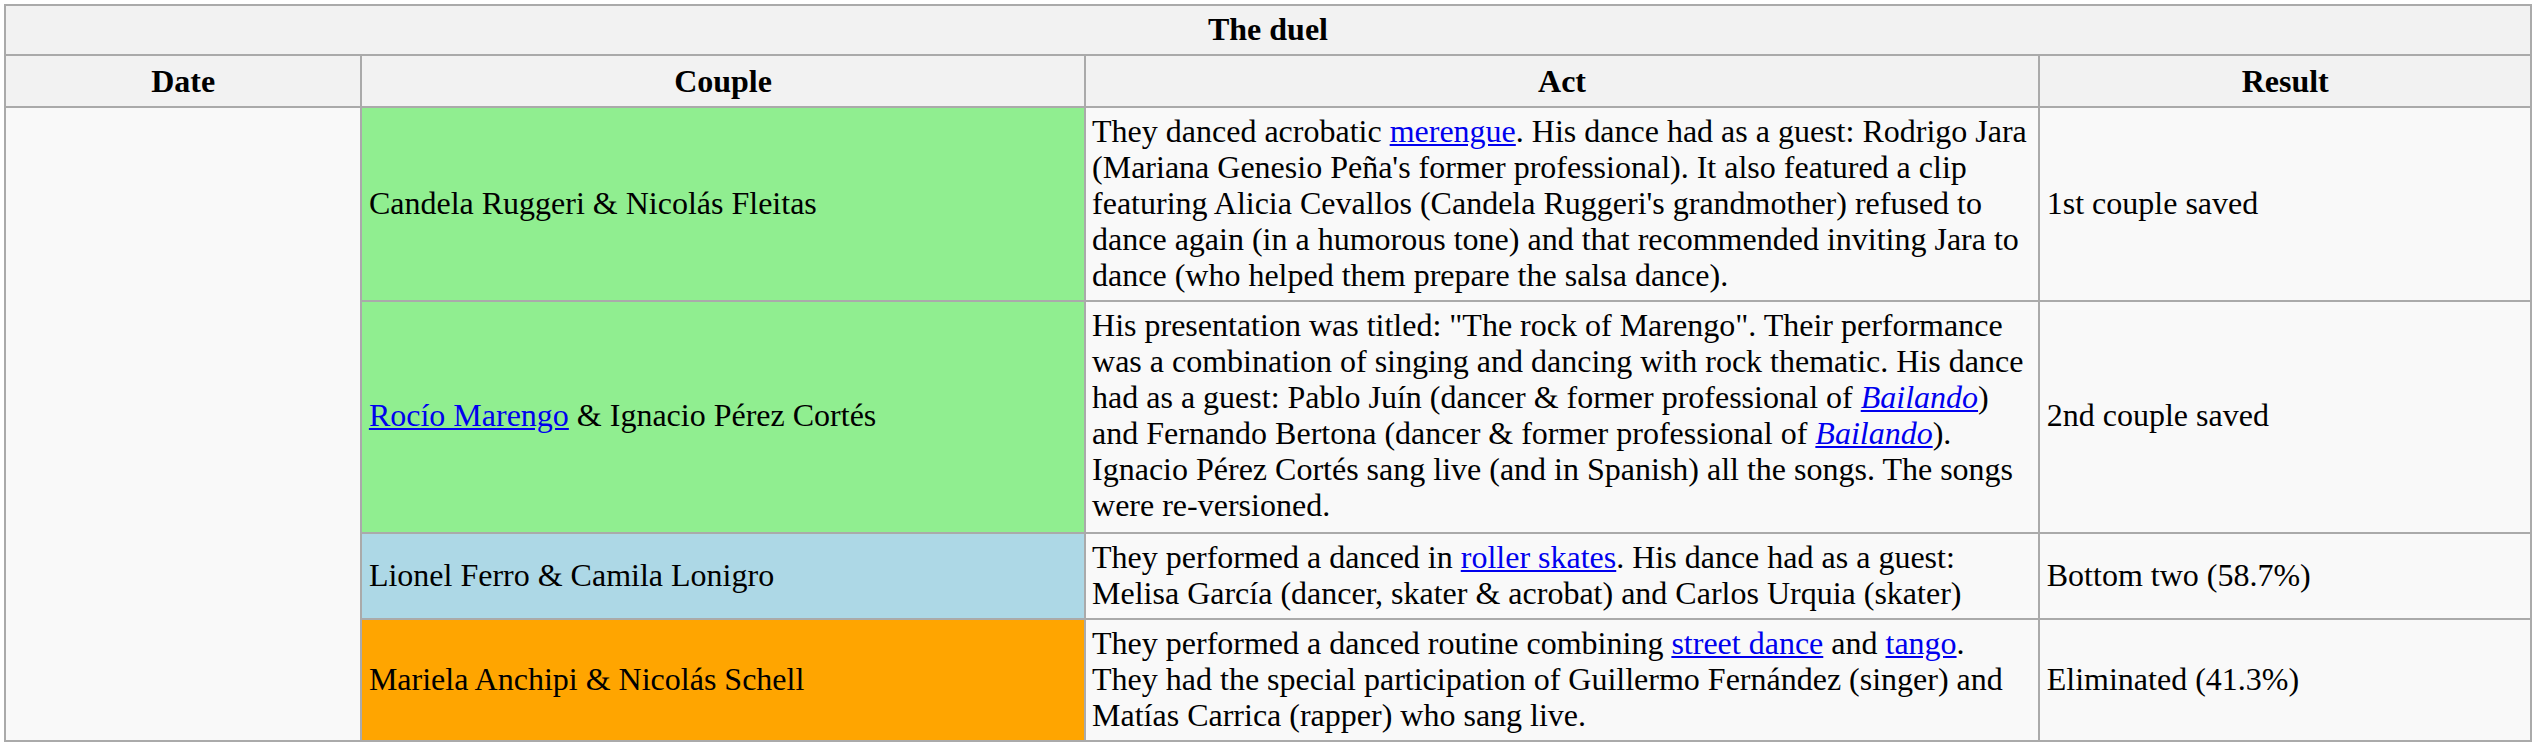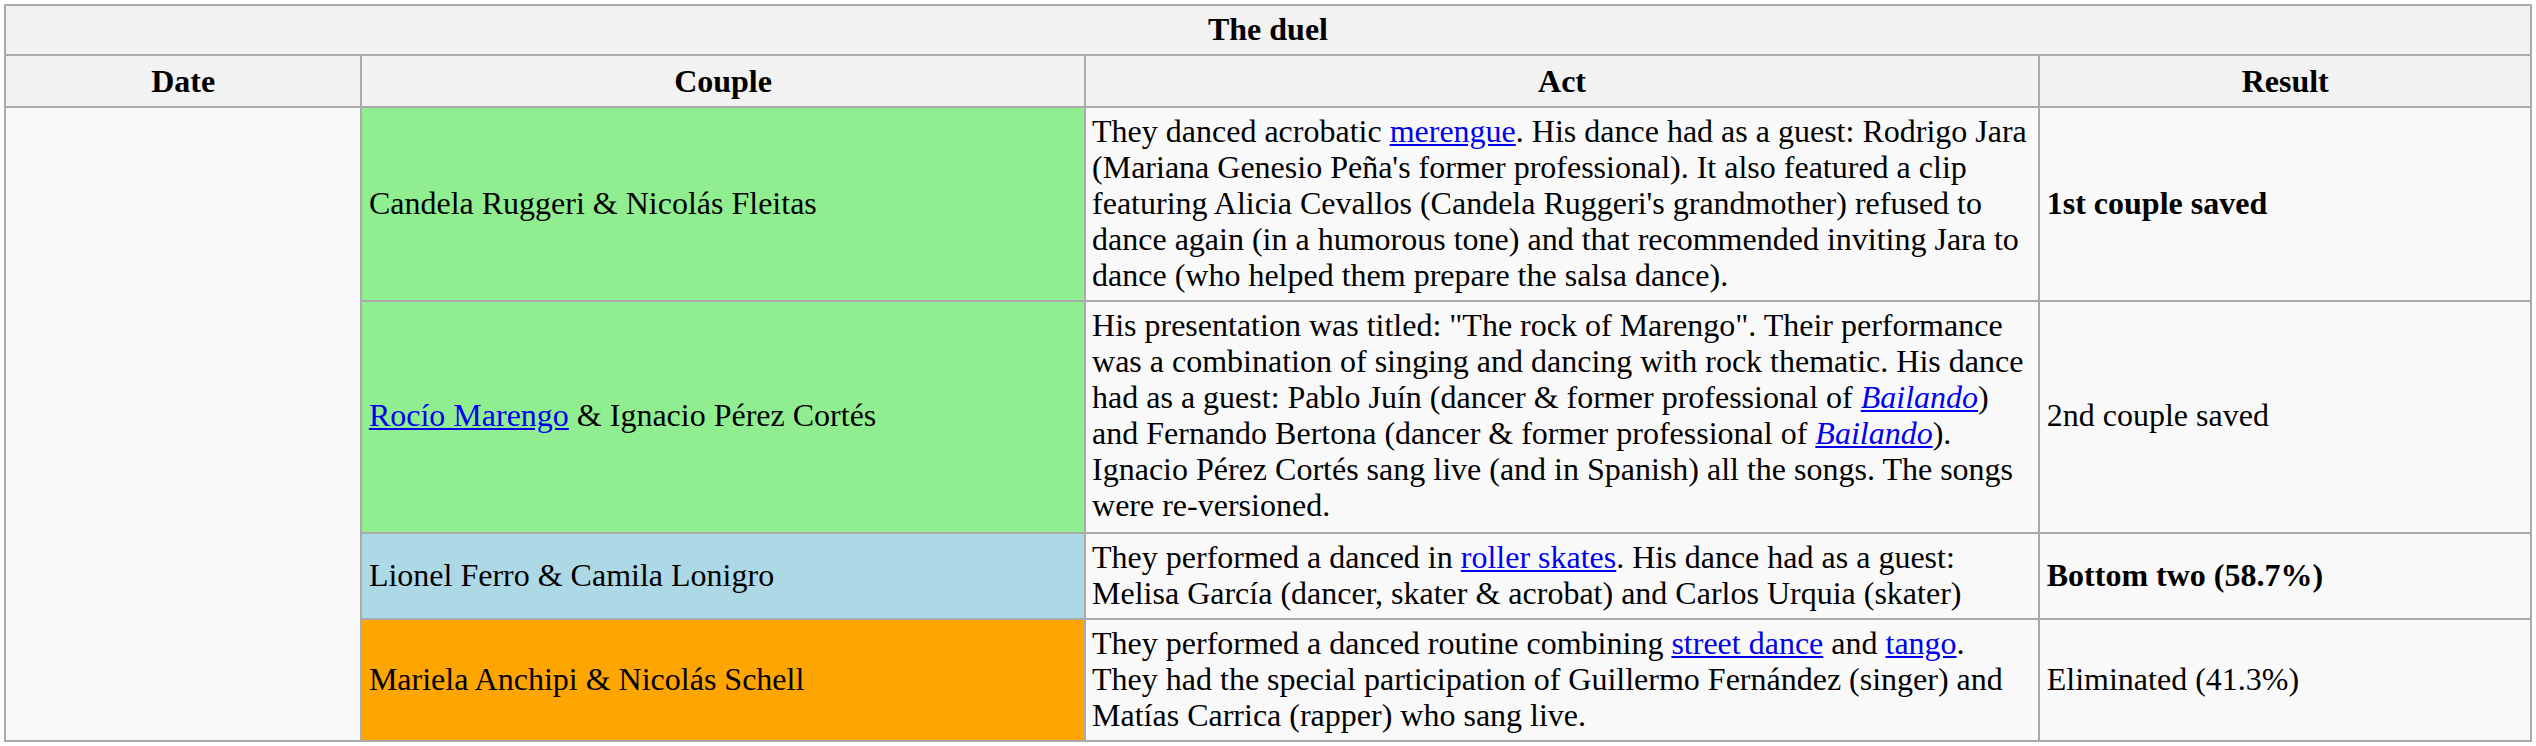(2152, 203) normal -> (2157, 203) bold
(2179, 574) normal -> (2185, 574) bold
